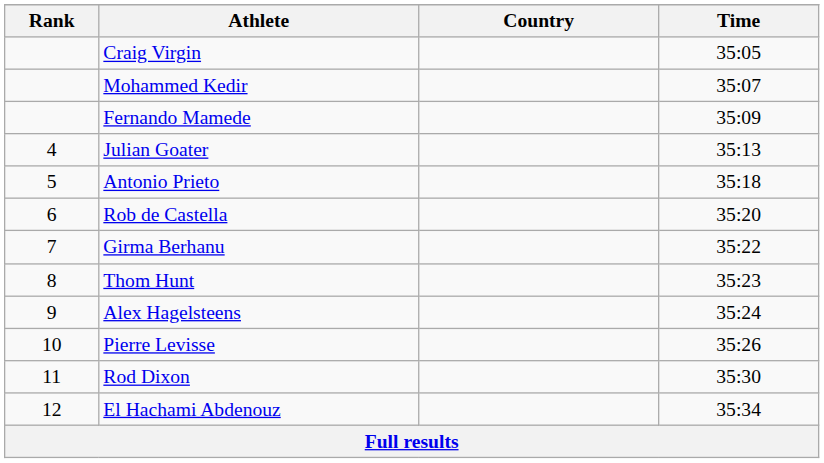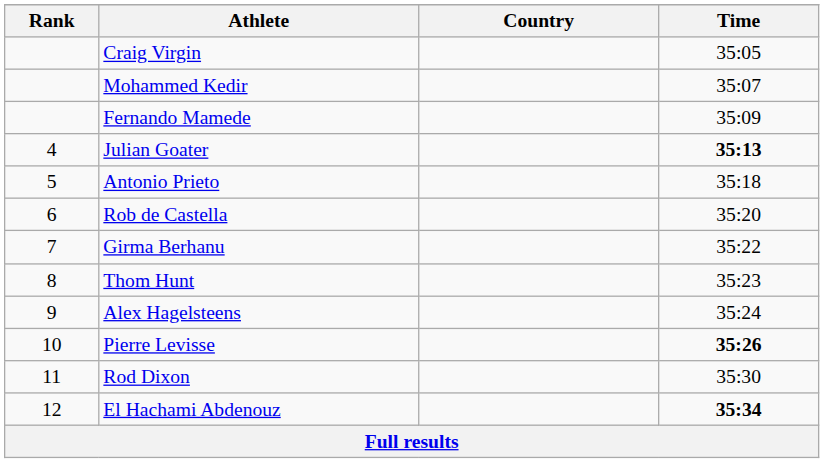(739, 150) normal -> (739, 150) bold
(739, 344) normal -> (739, 344) bold
(739, 408) normal -> (739, 408) bold
